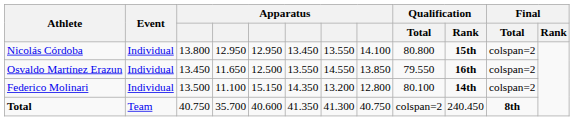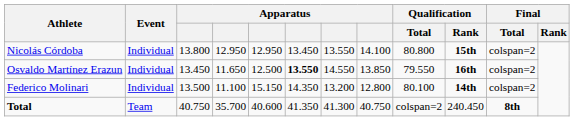(303, 69) normal -> (303, 69) bold
